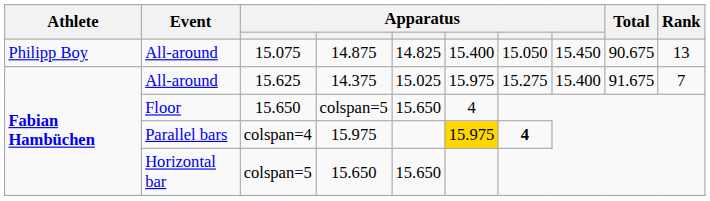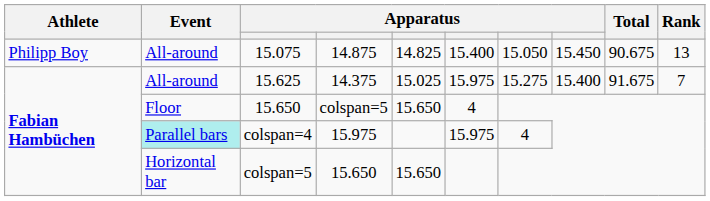(186, 135) no background -> (186, 135) paleturquoise background
(472, 135) gold background -> (472, 135) no background
(525, 135) bold -> (525, 135) normal
